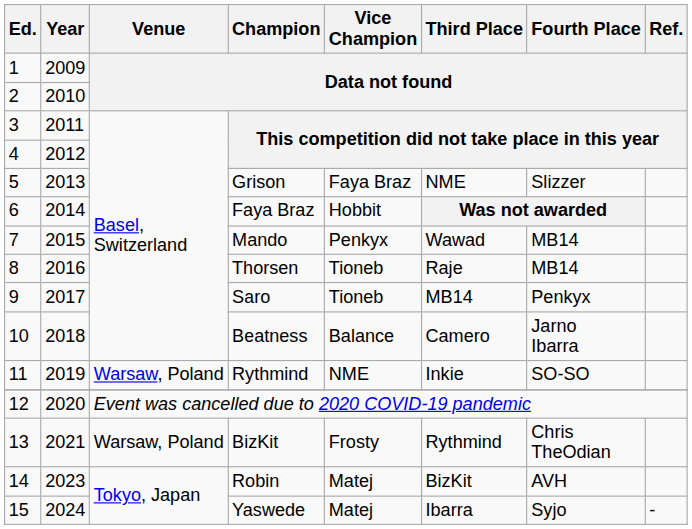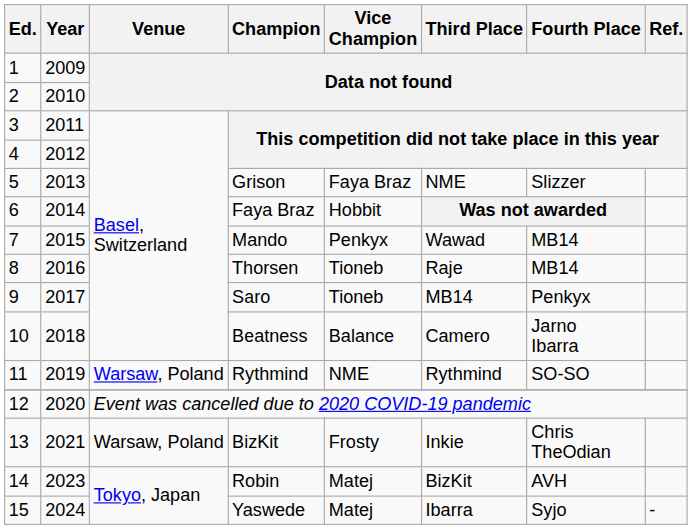(445, 374) Inkie -> (464, 374) Rythmind
(464, 442) Rythmind -> (445, 442) Inkie
